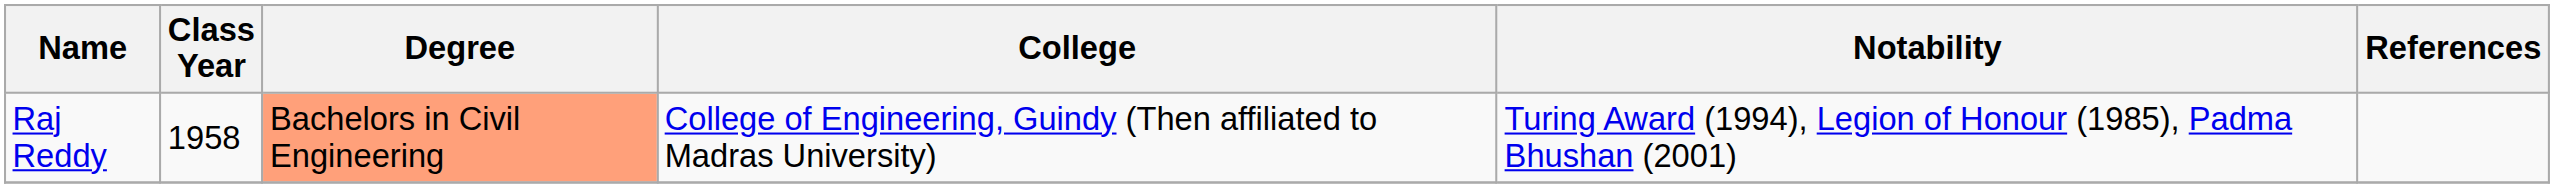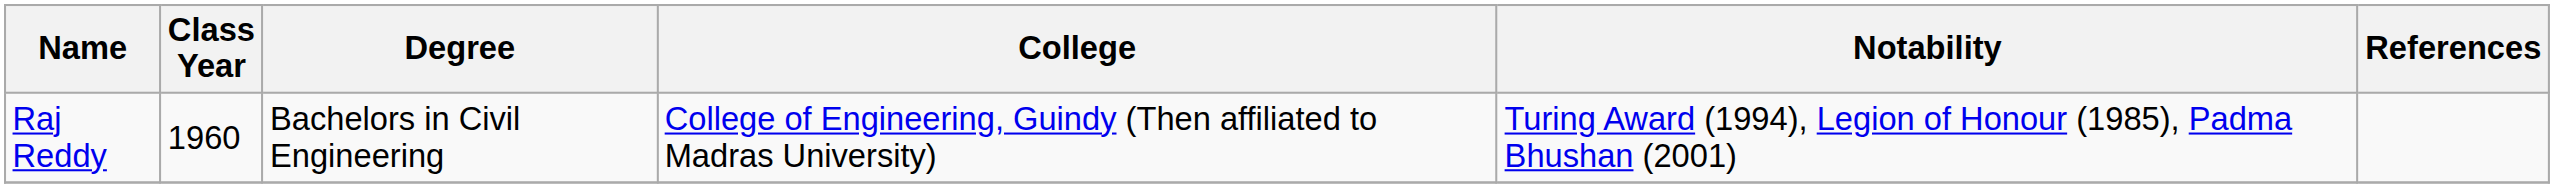(204, 137) 1958 -> (204, 137) 1960
(395, 137) lightsalmon background -> (395, 137) no background
